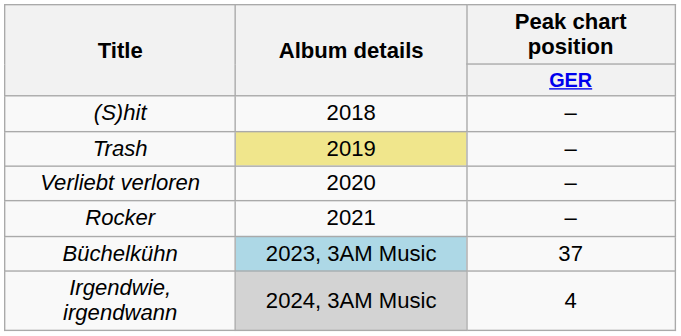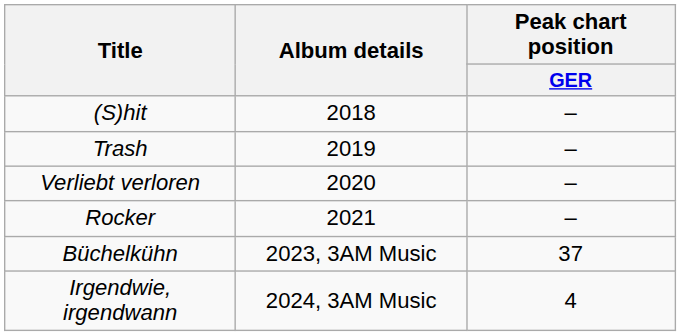(351, 148) khaki background -> (351, 148) no background
(351, 253) lightblue background -> (351, 253) no background
(351, 300) lightgrey background -> (351, 300) no background
